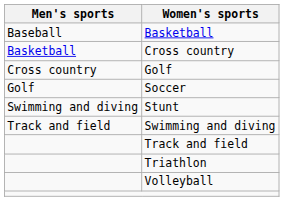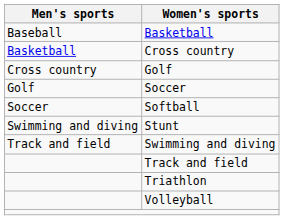+ row: (172, 107)
